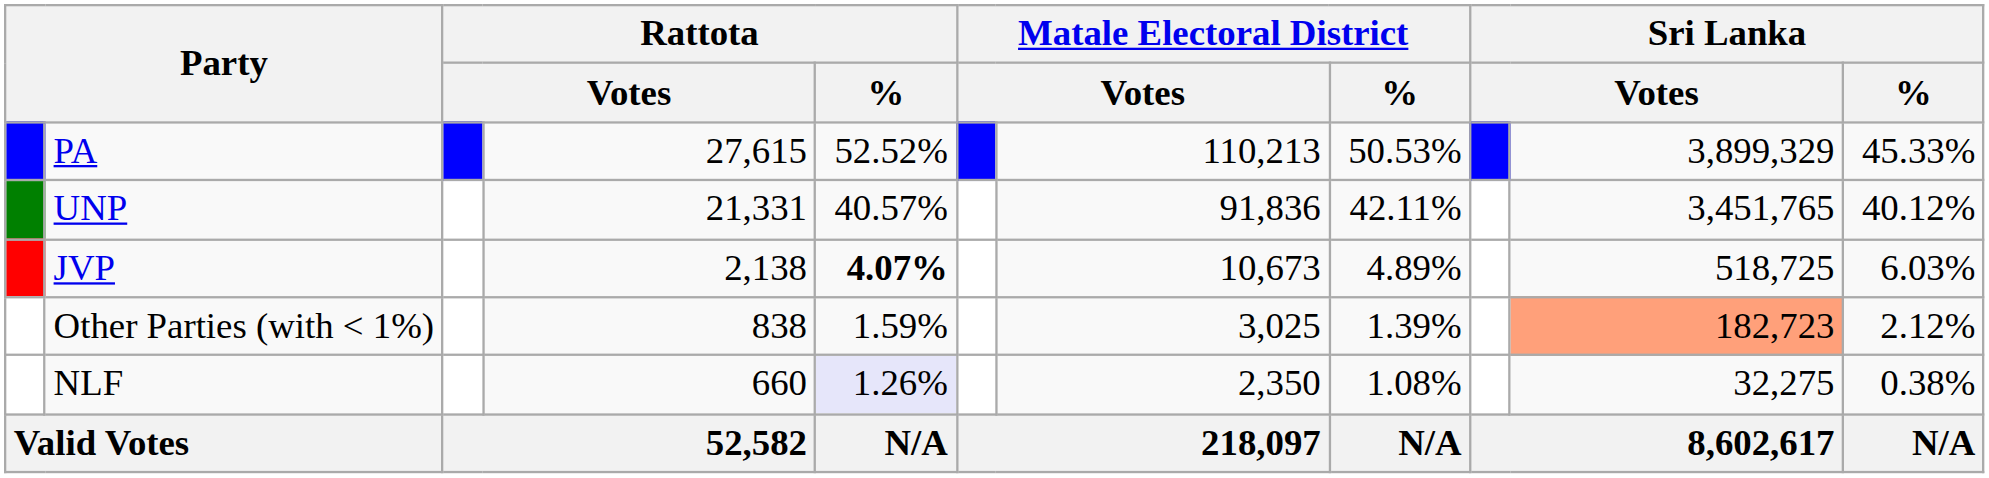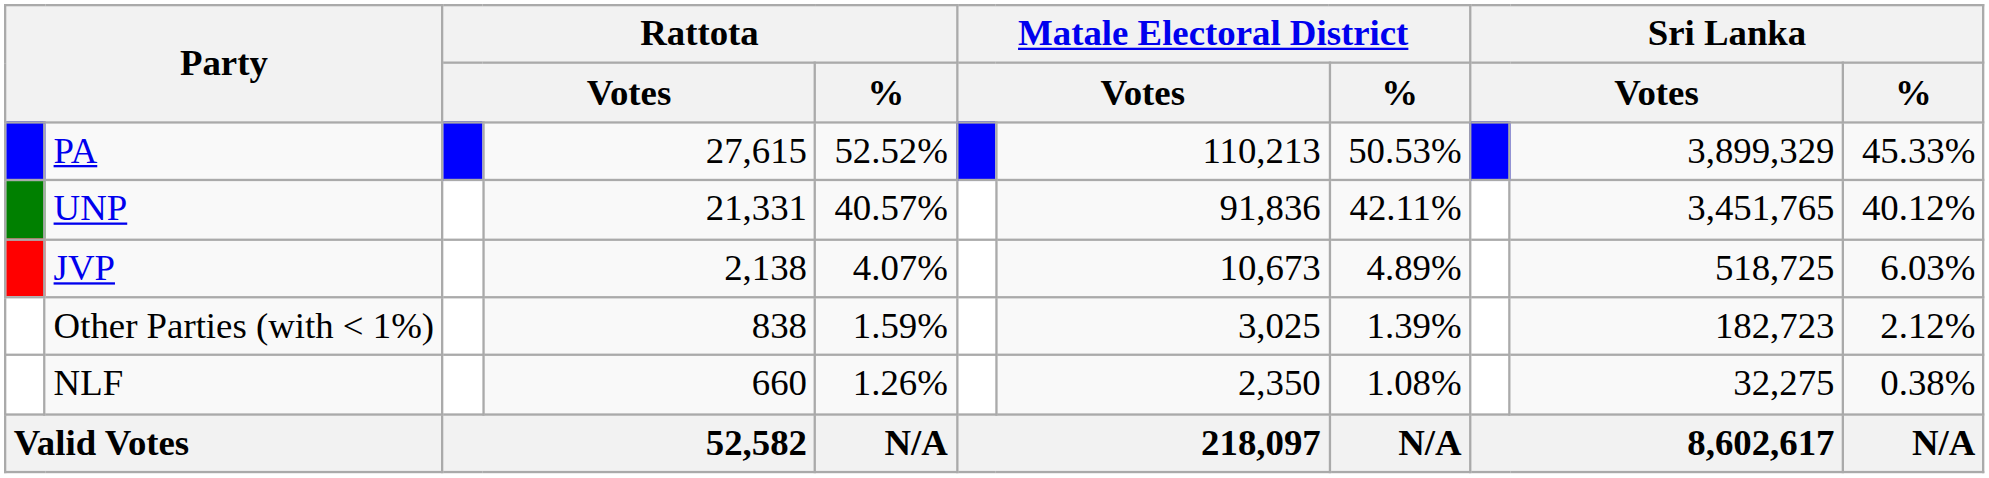(897, 267) bold -> (900, 267) normal
(1775, 325) lightsalmon background -> (1775, 325) no background
(900, 383) lavender background -> (900, 383) no background
